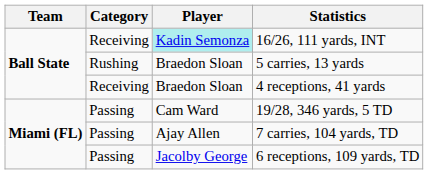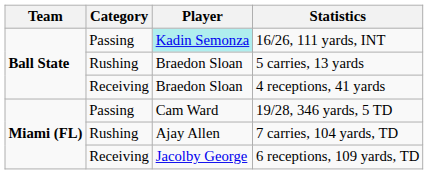(119, 40) Receiving -> (112, 40) Passing
(112, 133) Passing -> (114, 133) Rushing
(112, 156) Passing -> (119, 156) Receiving
